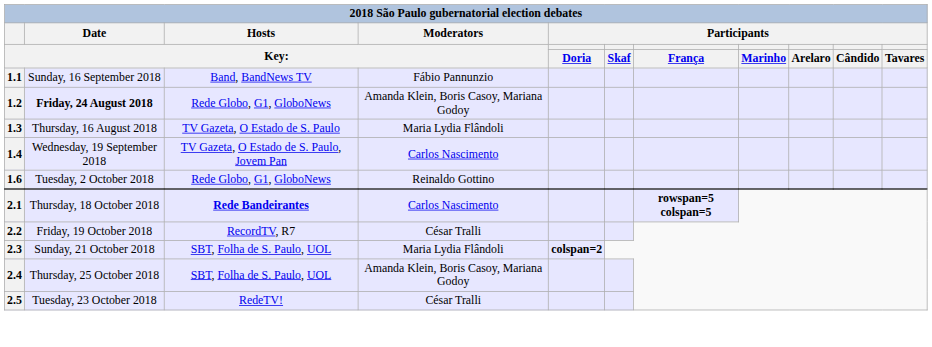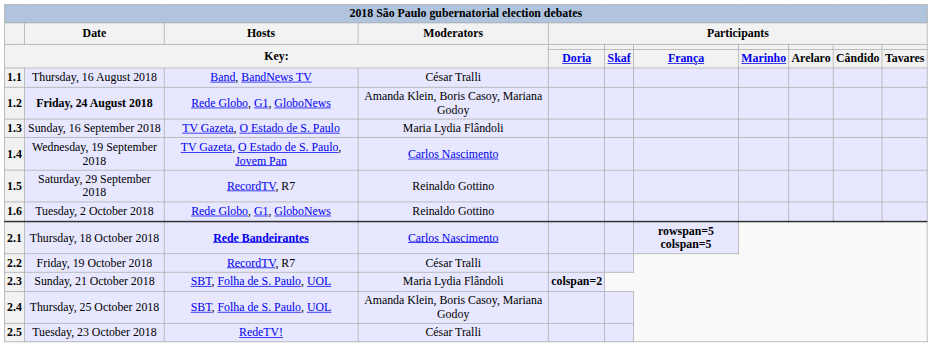(94, 77) Sunday, 16 September 2018 -> (94, 77) Thursday, 16 August 2018
(453, 77) Fábio Pannunzio -> (453, 77) César Tralli
(94, 128) Thursday, 16 August 2018 -> (94, 128) Sunday, 16 September 2018
+ row: (14, 186)
